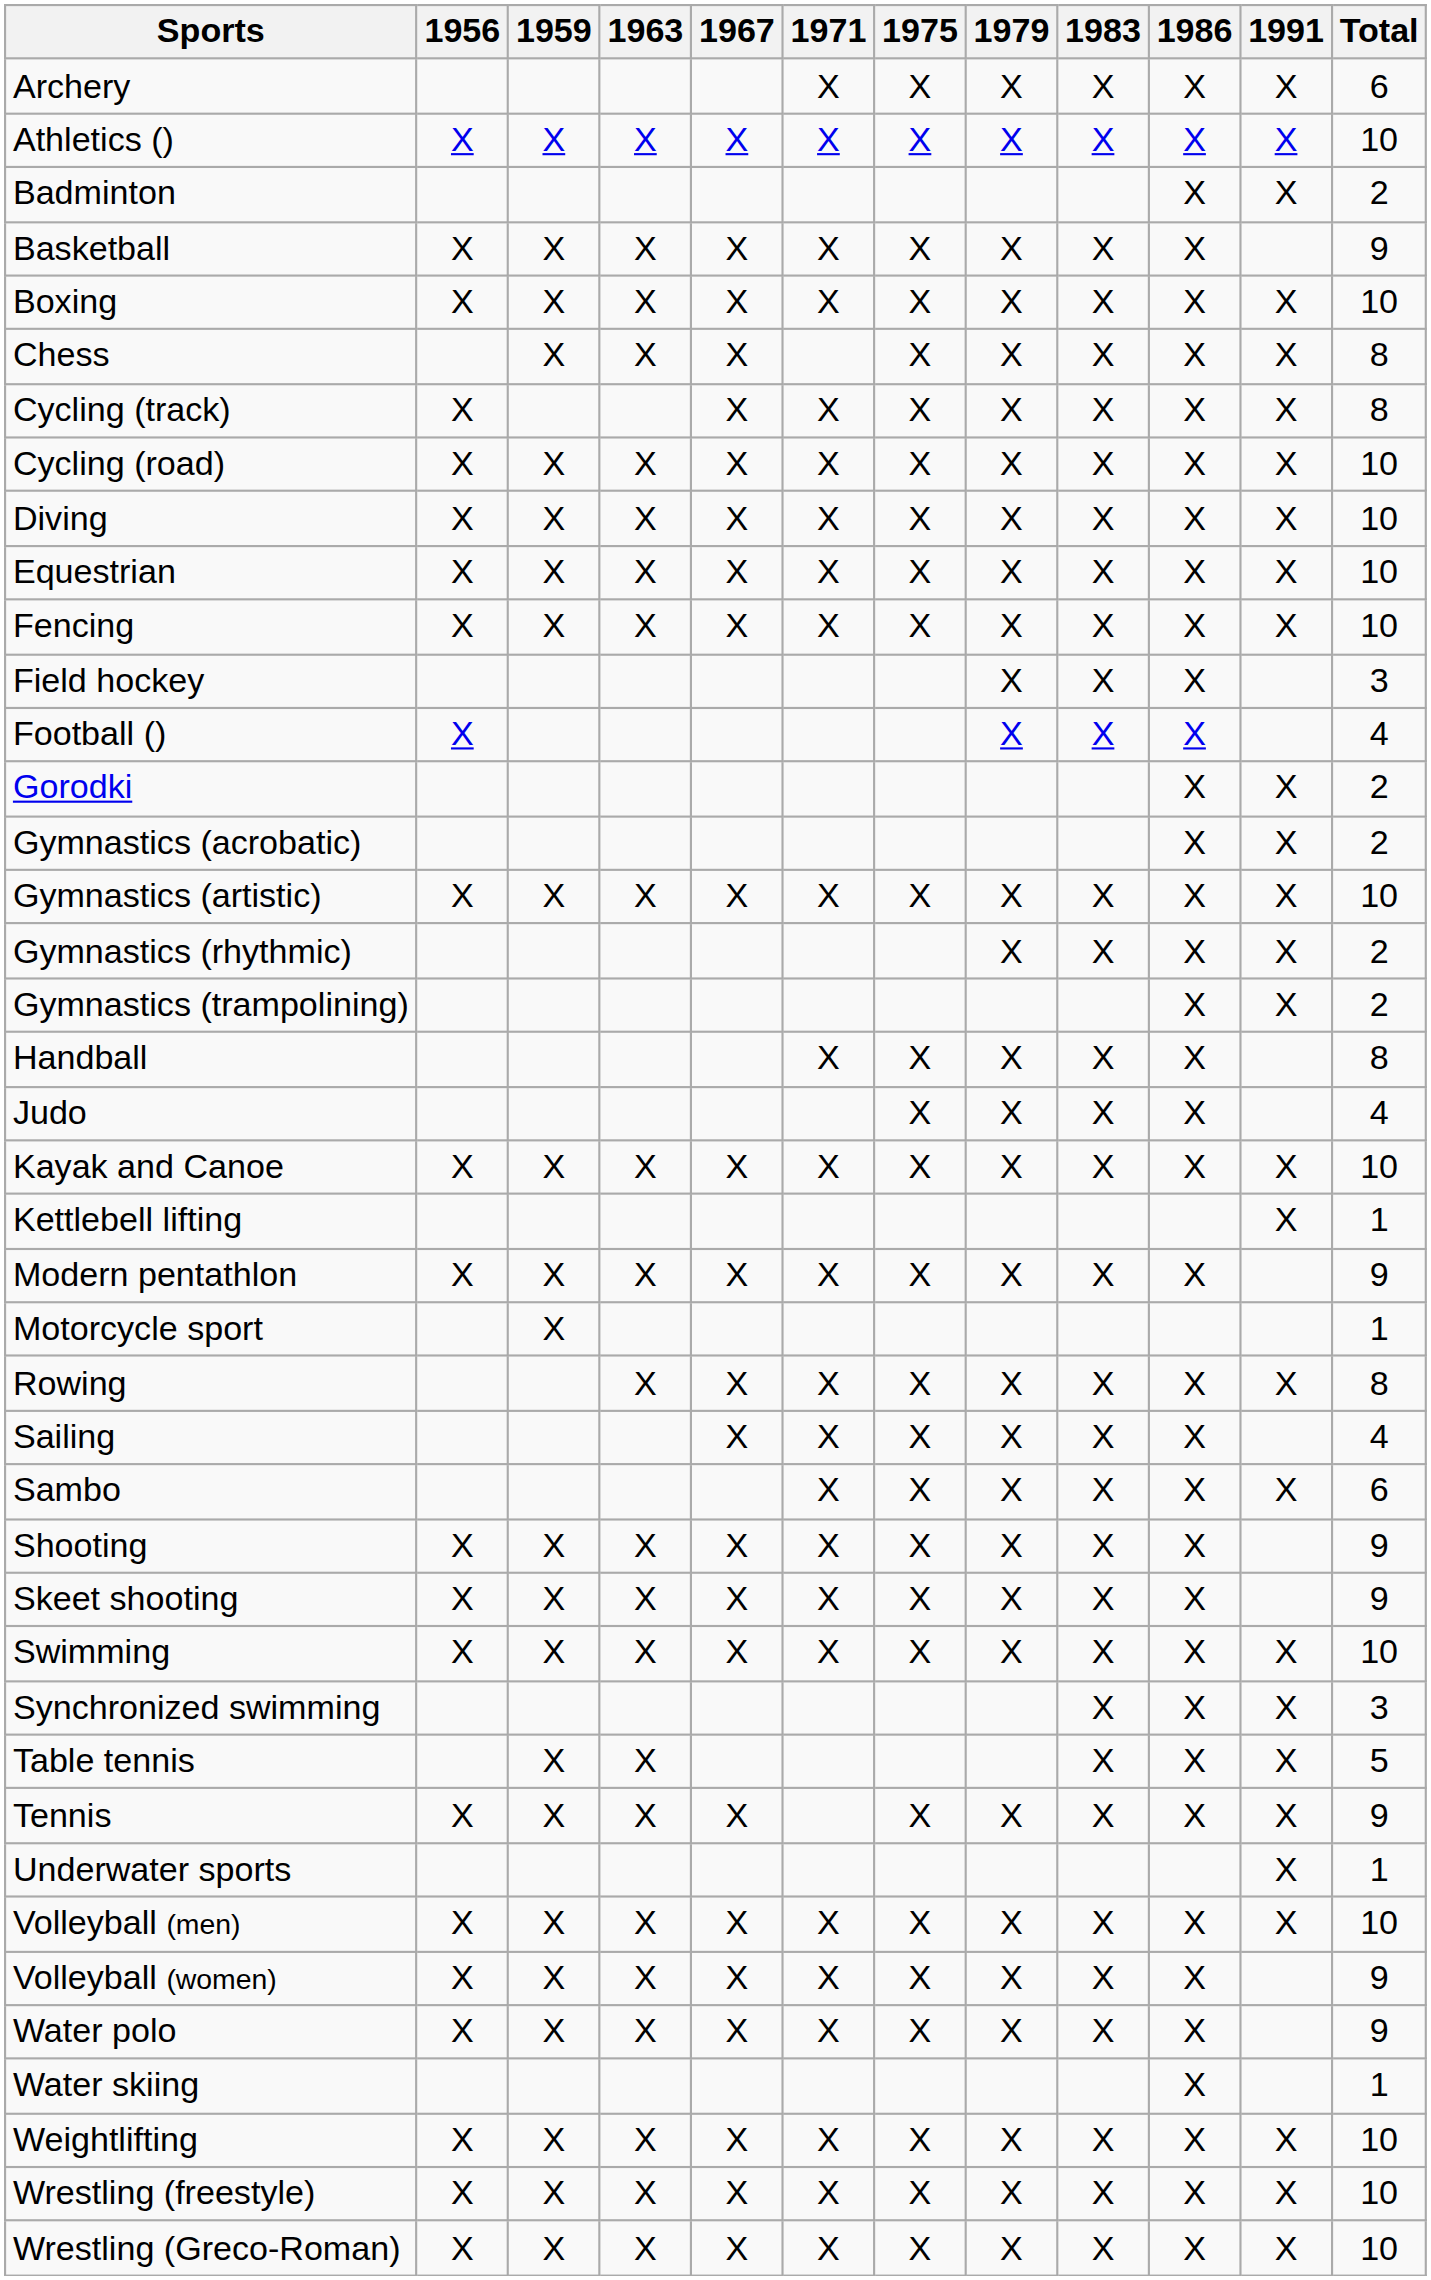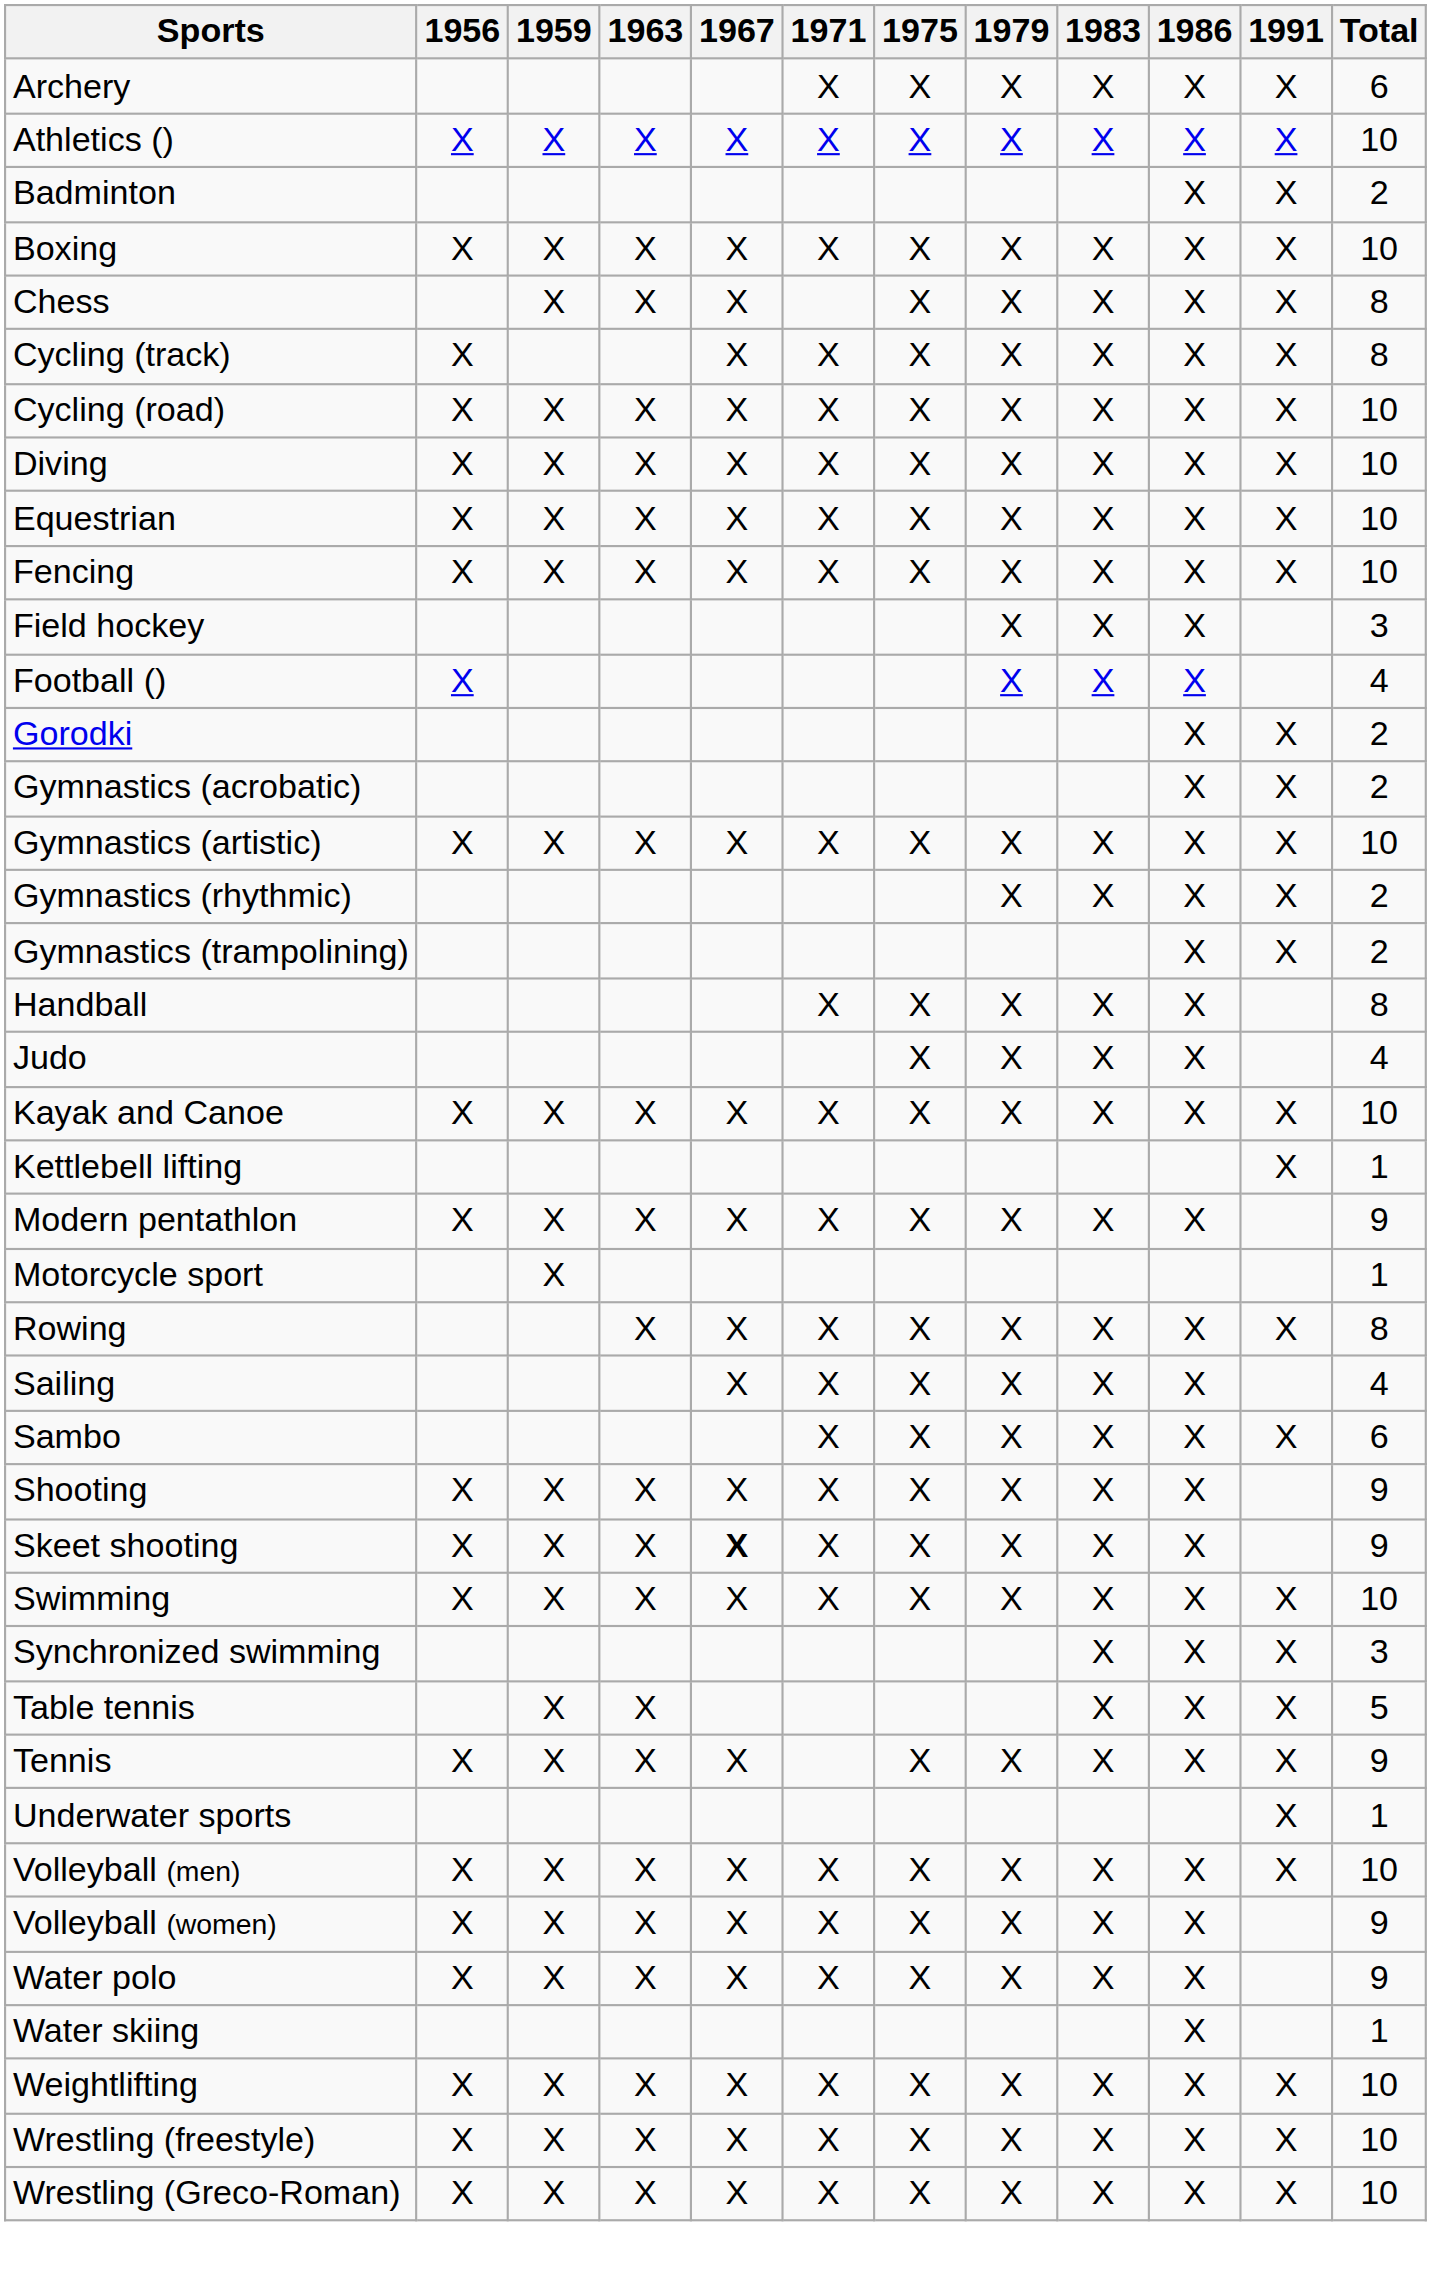- row: (92, 247)
(737, 1598) normal -> (737, 1544) bold
